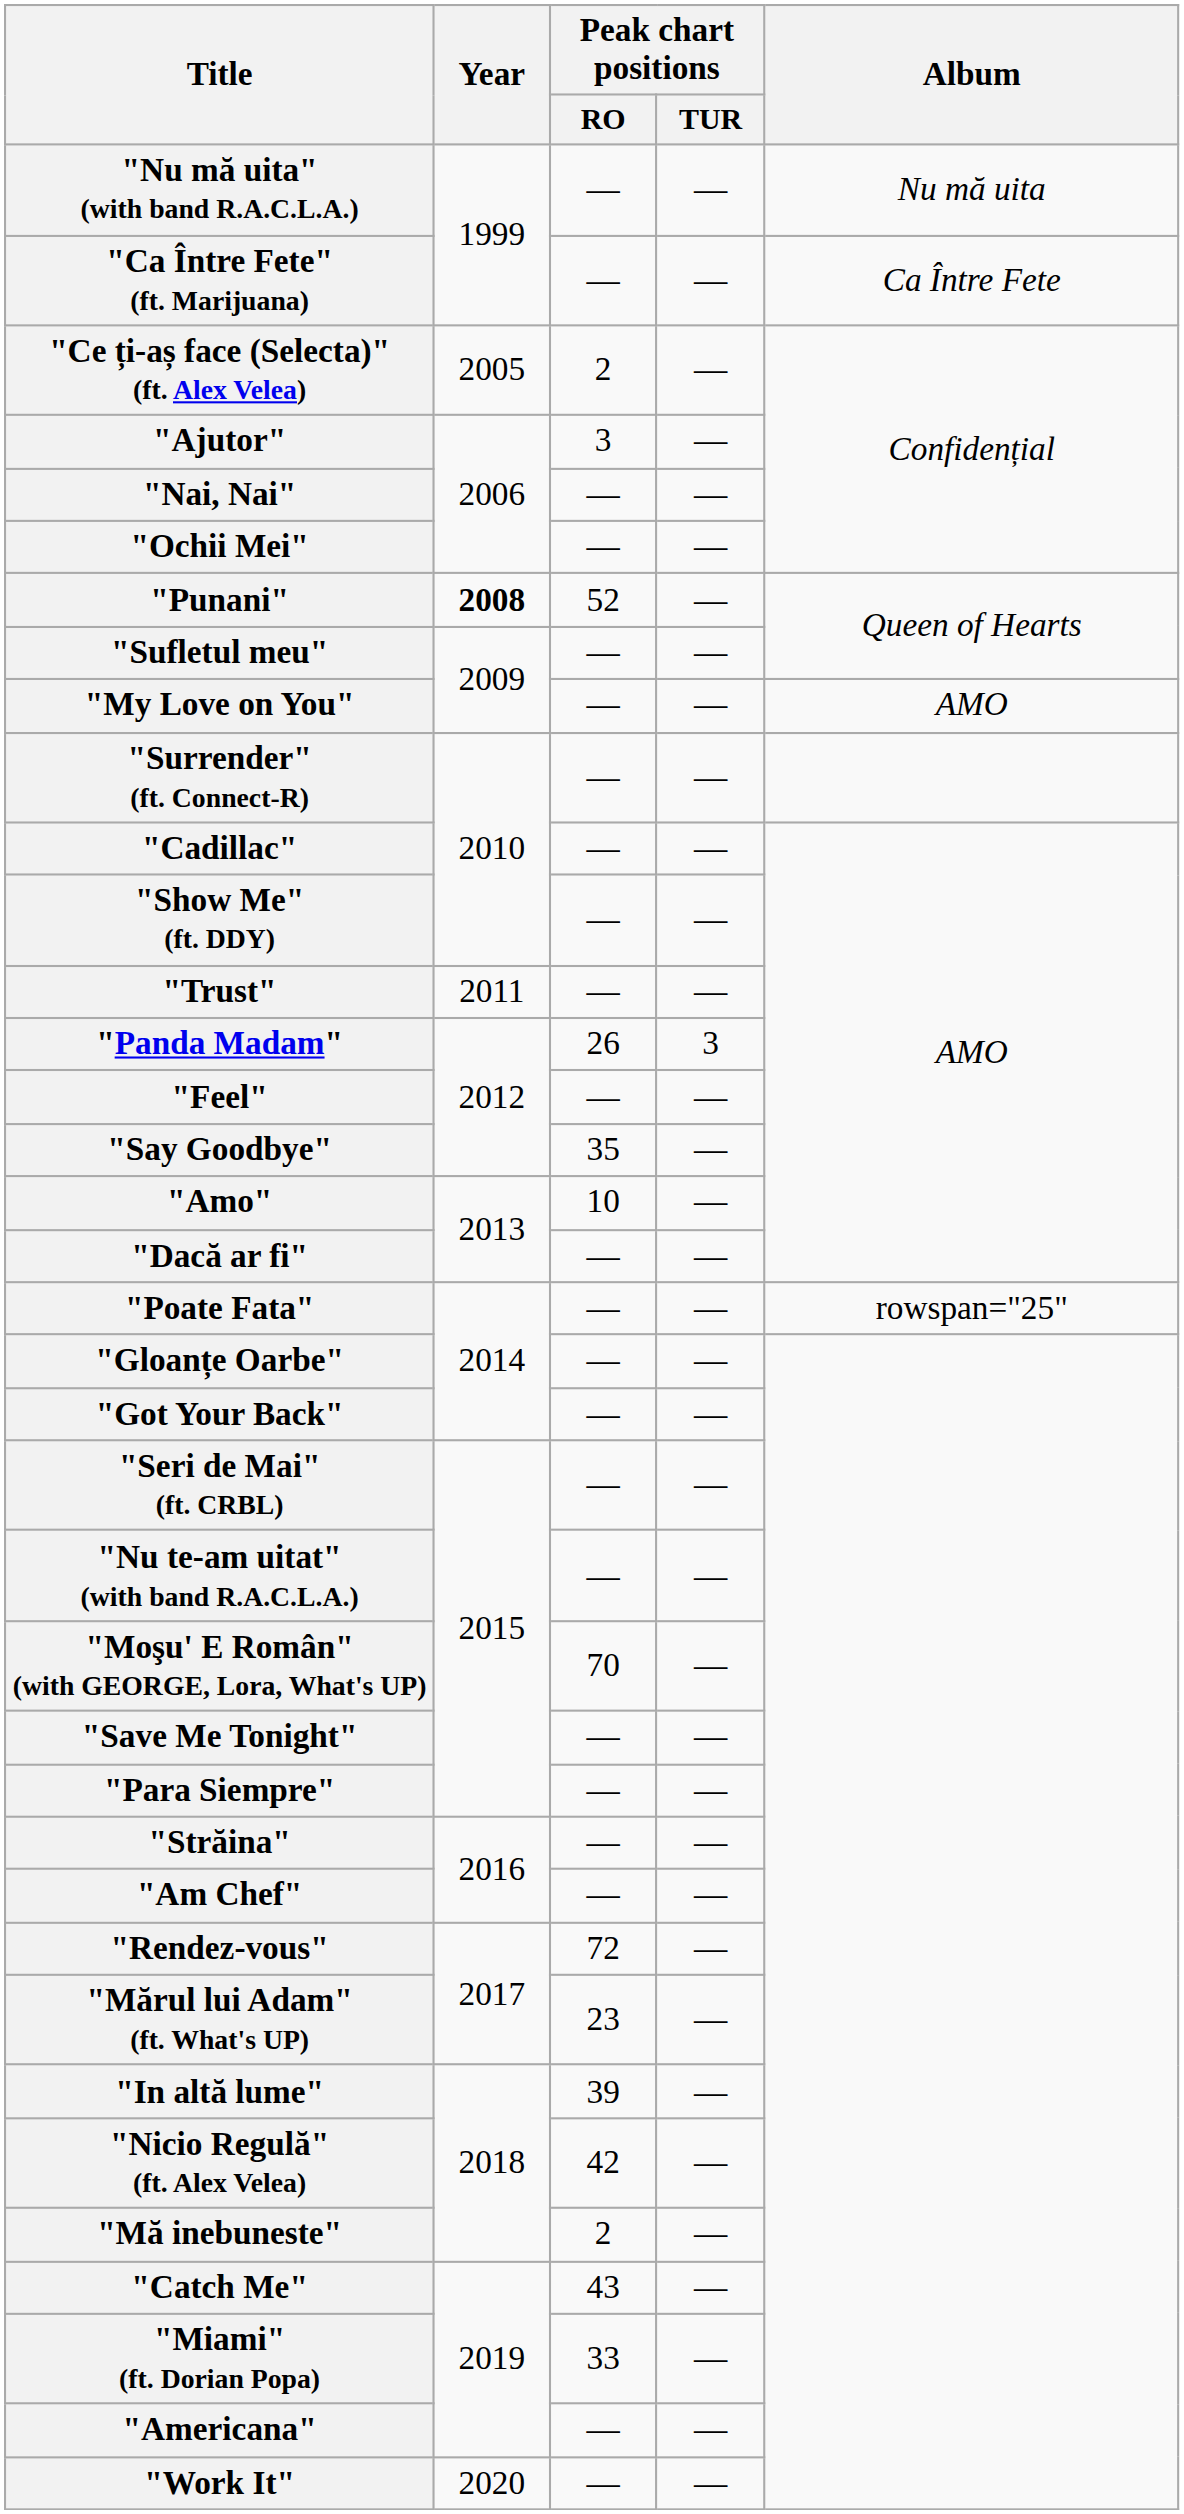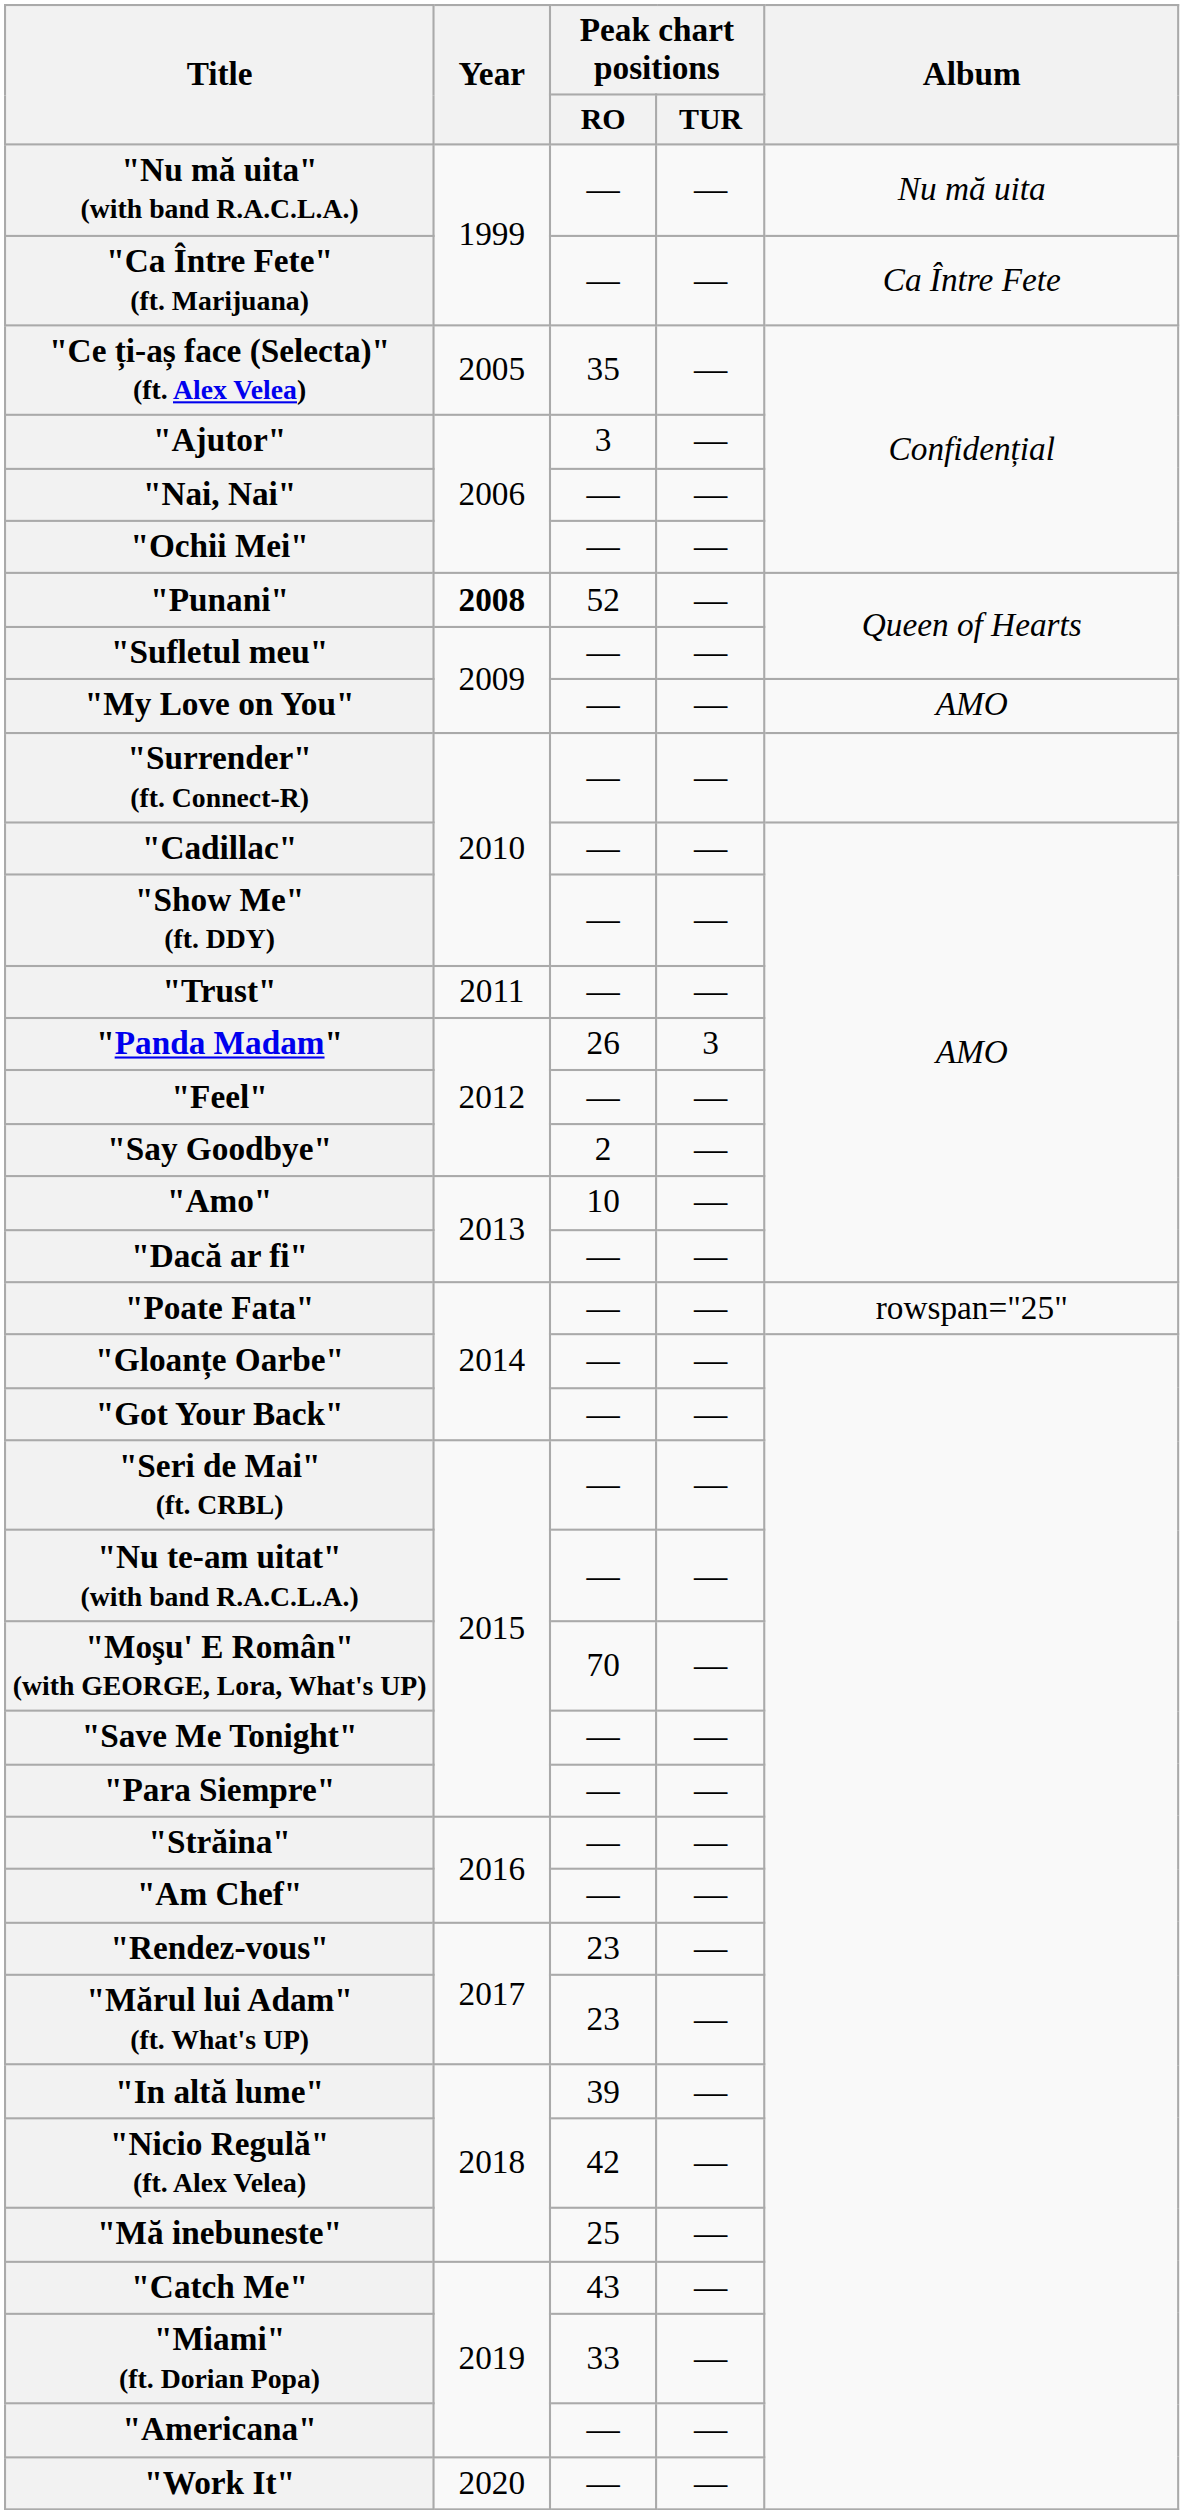(603, 369) 2 -> (603, 369) 35
(603, 1149) 35 -> (603, 1149) 2
(603, 1947) 72 -> (603, 1947) 23
(603, 2233) 2 -> (603, 2233) 25
